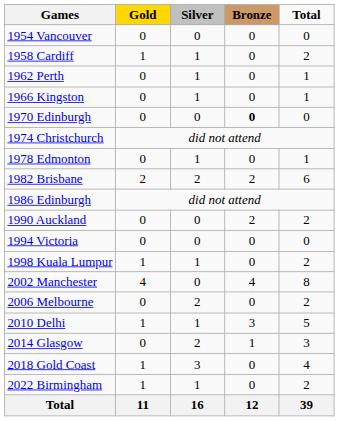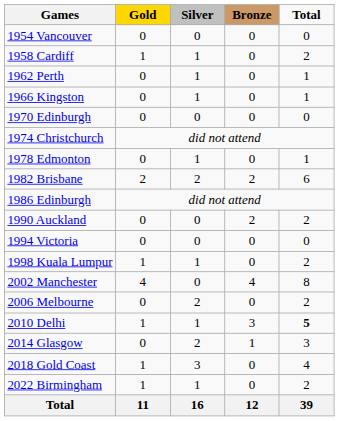(252, 117) bold -> (252, 117) normal
(306, 323) normal -> (306, 323) bold
